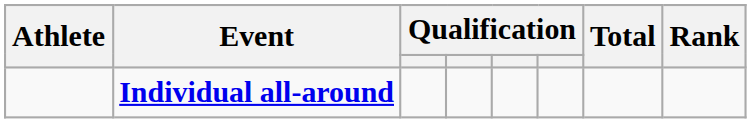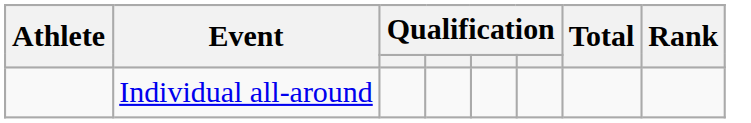(257, 92) bold -> (246, 92) normal
